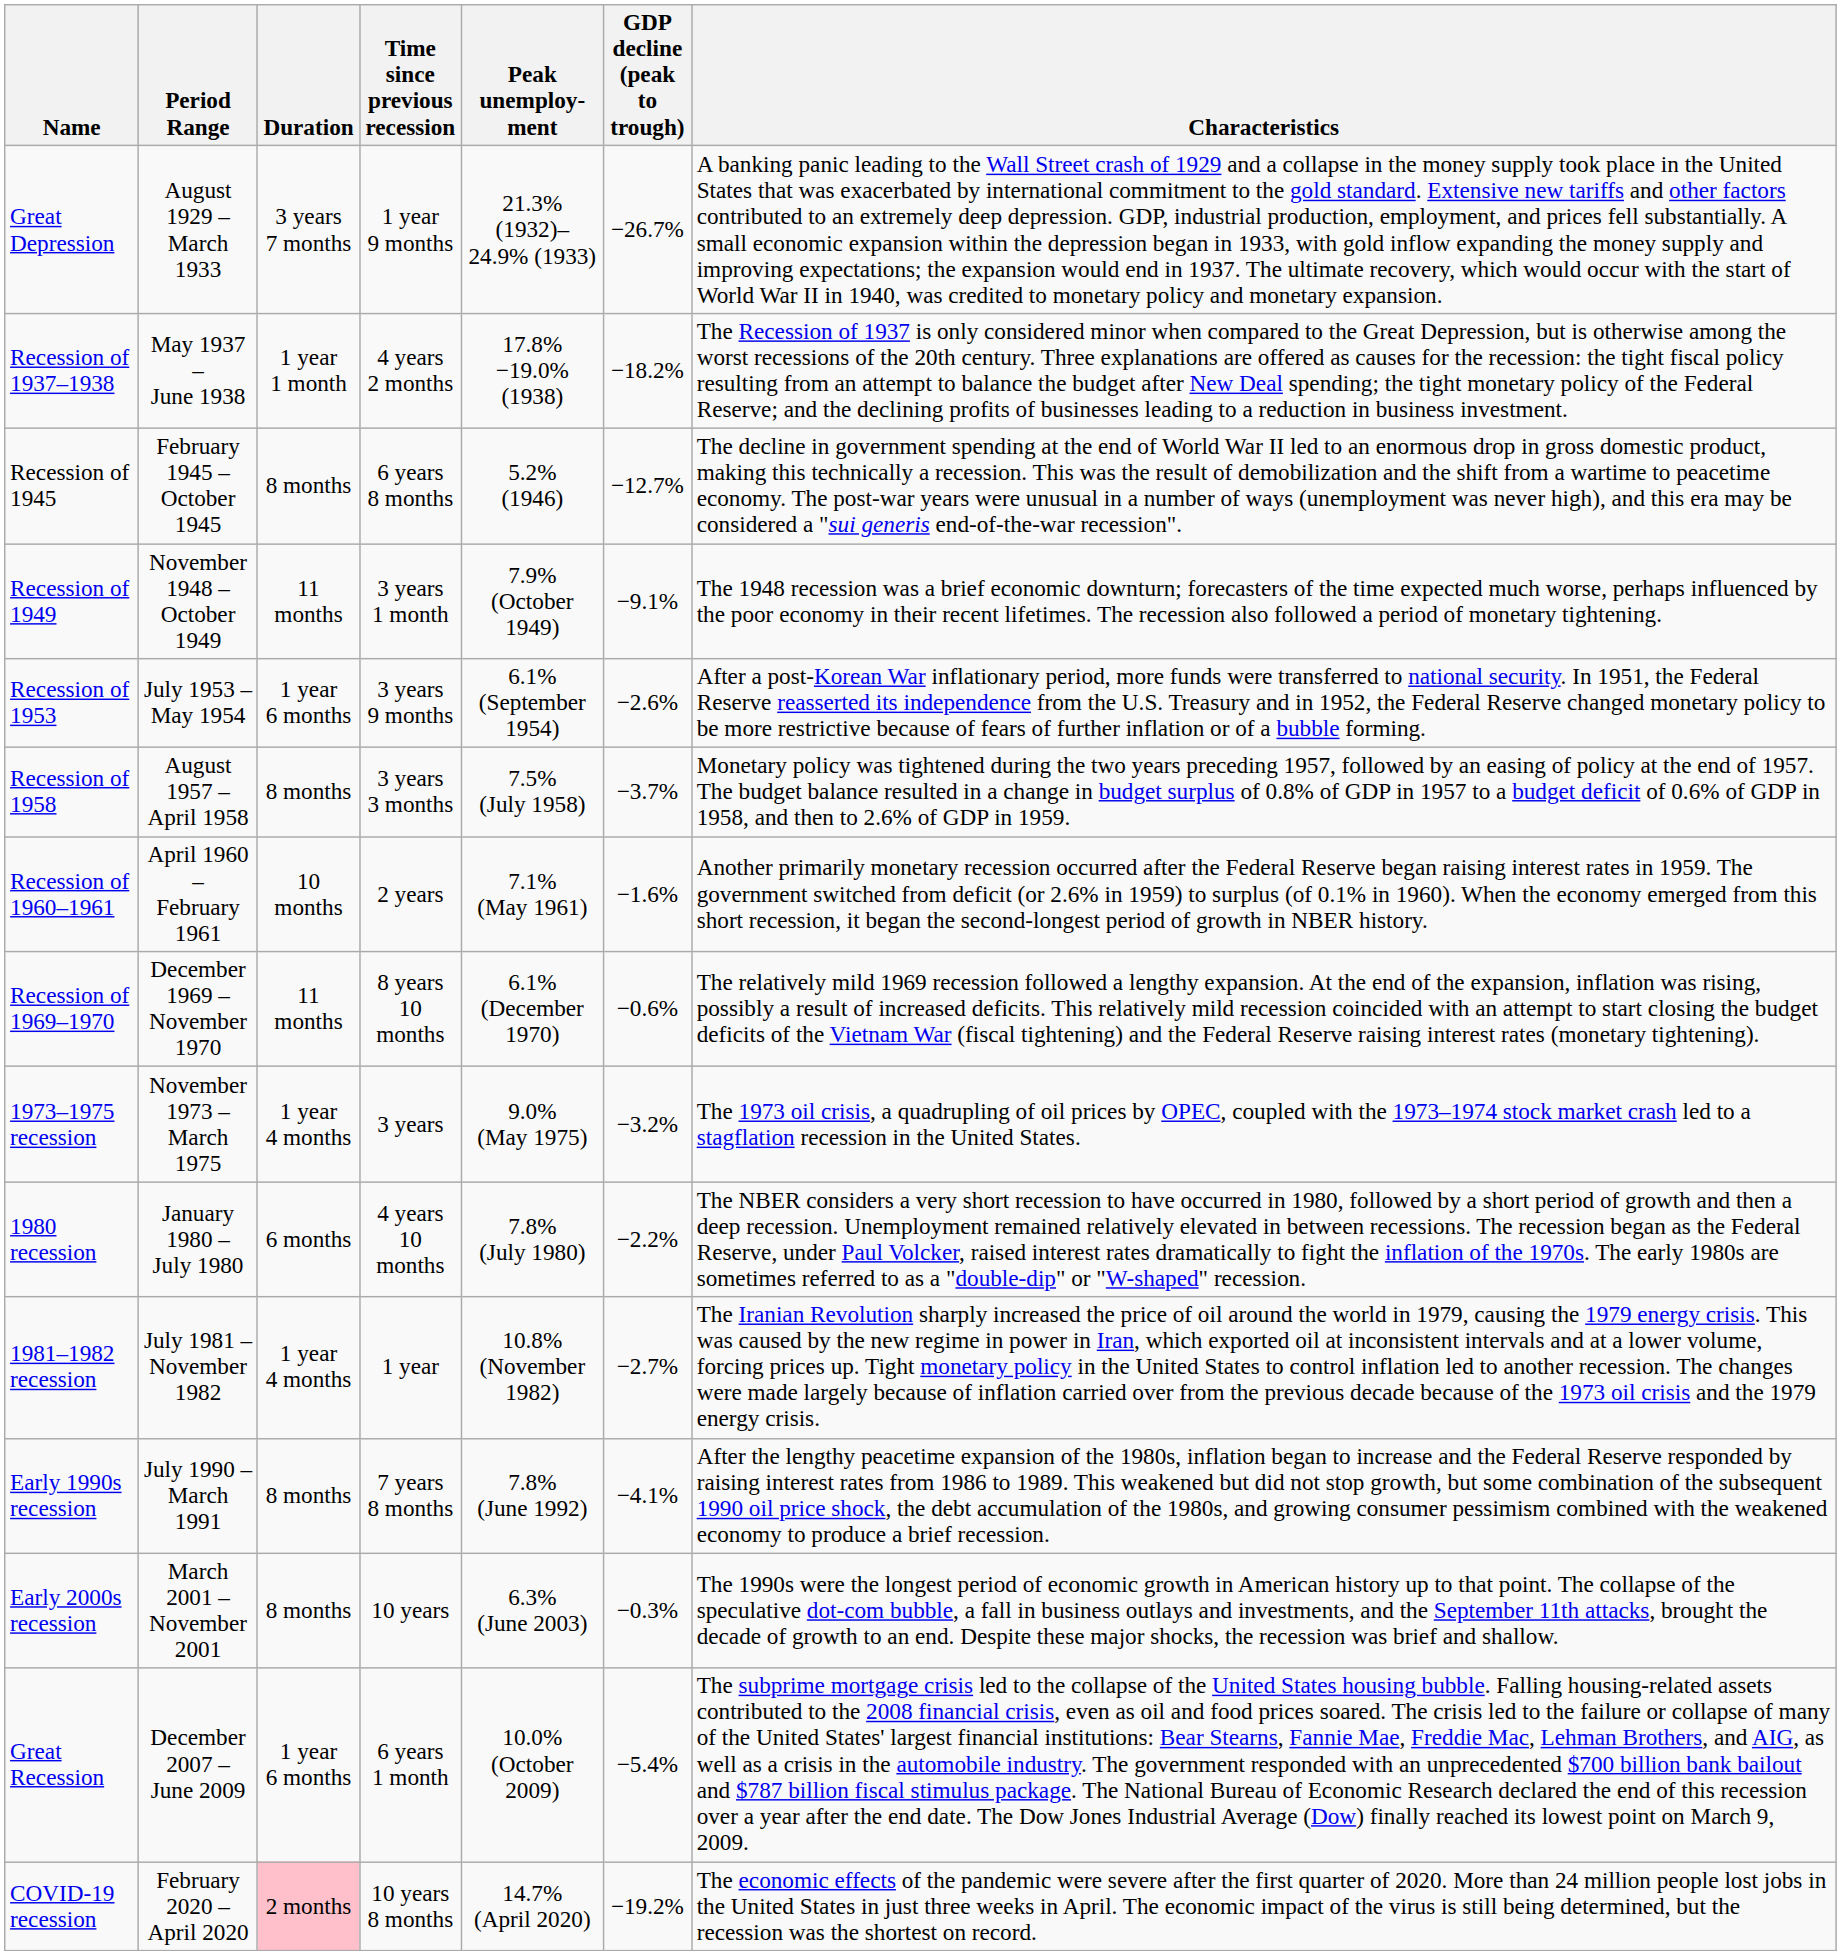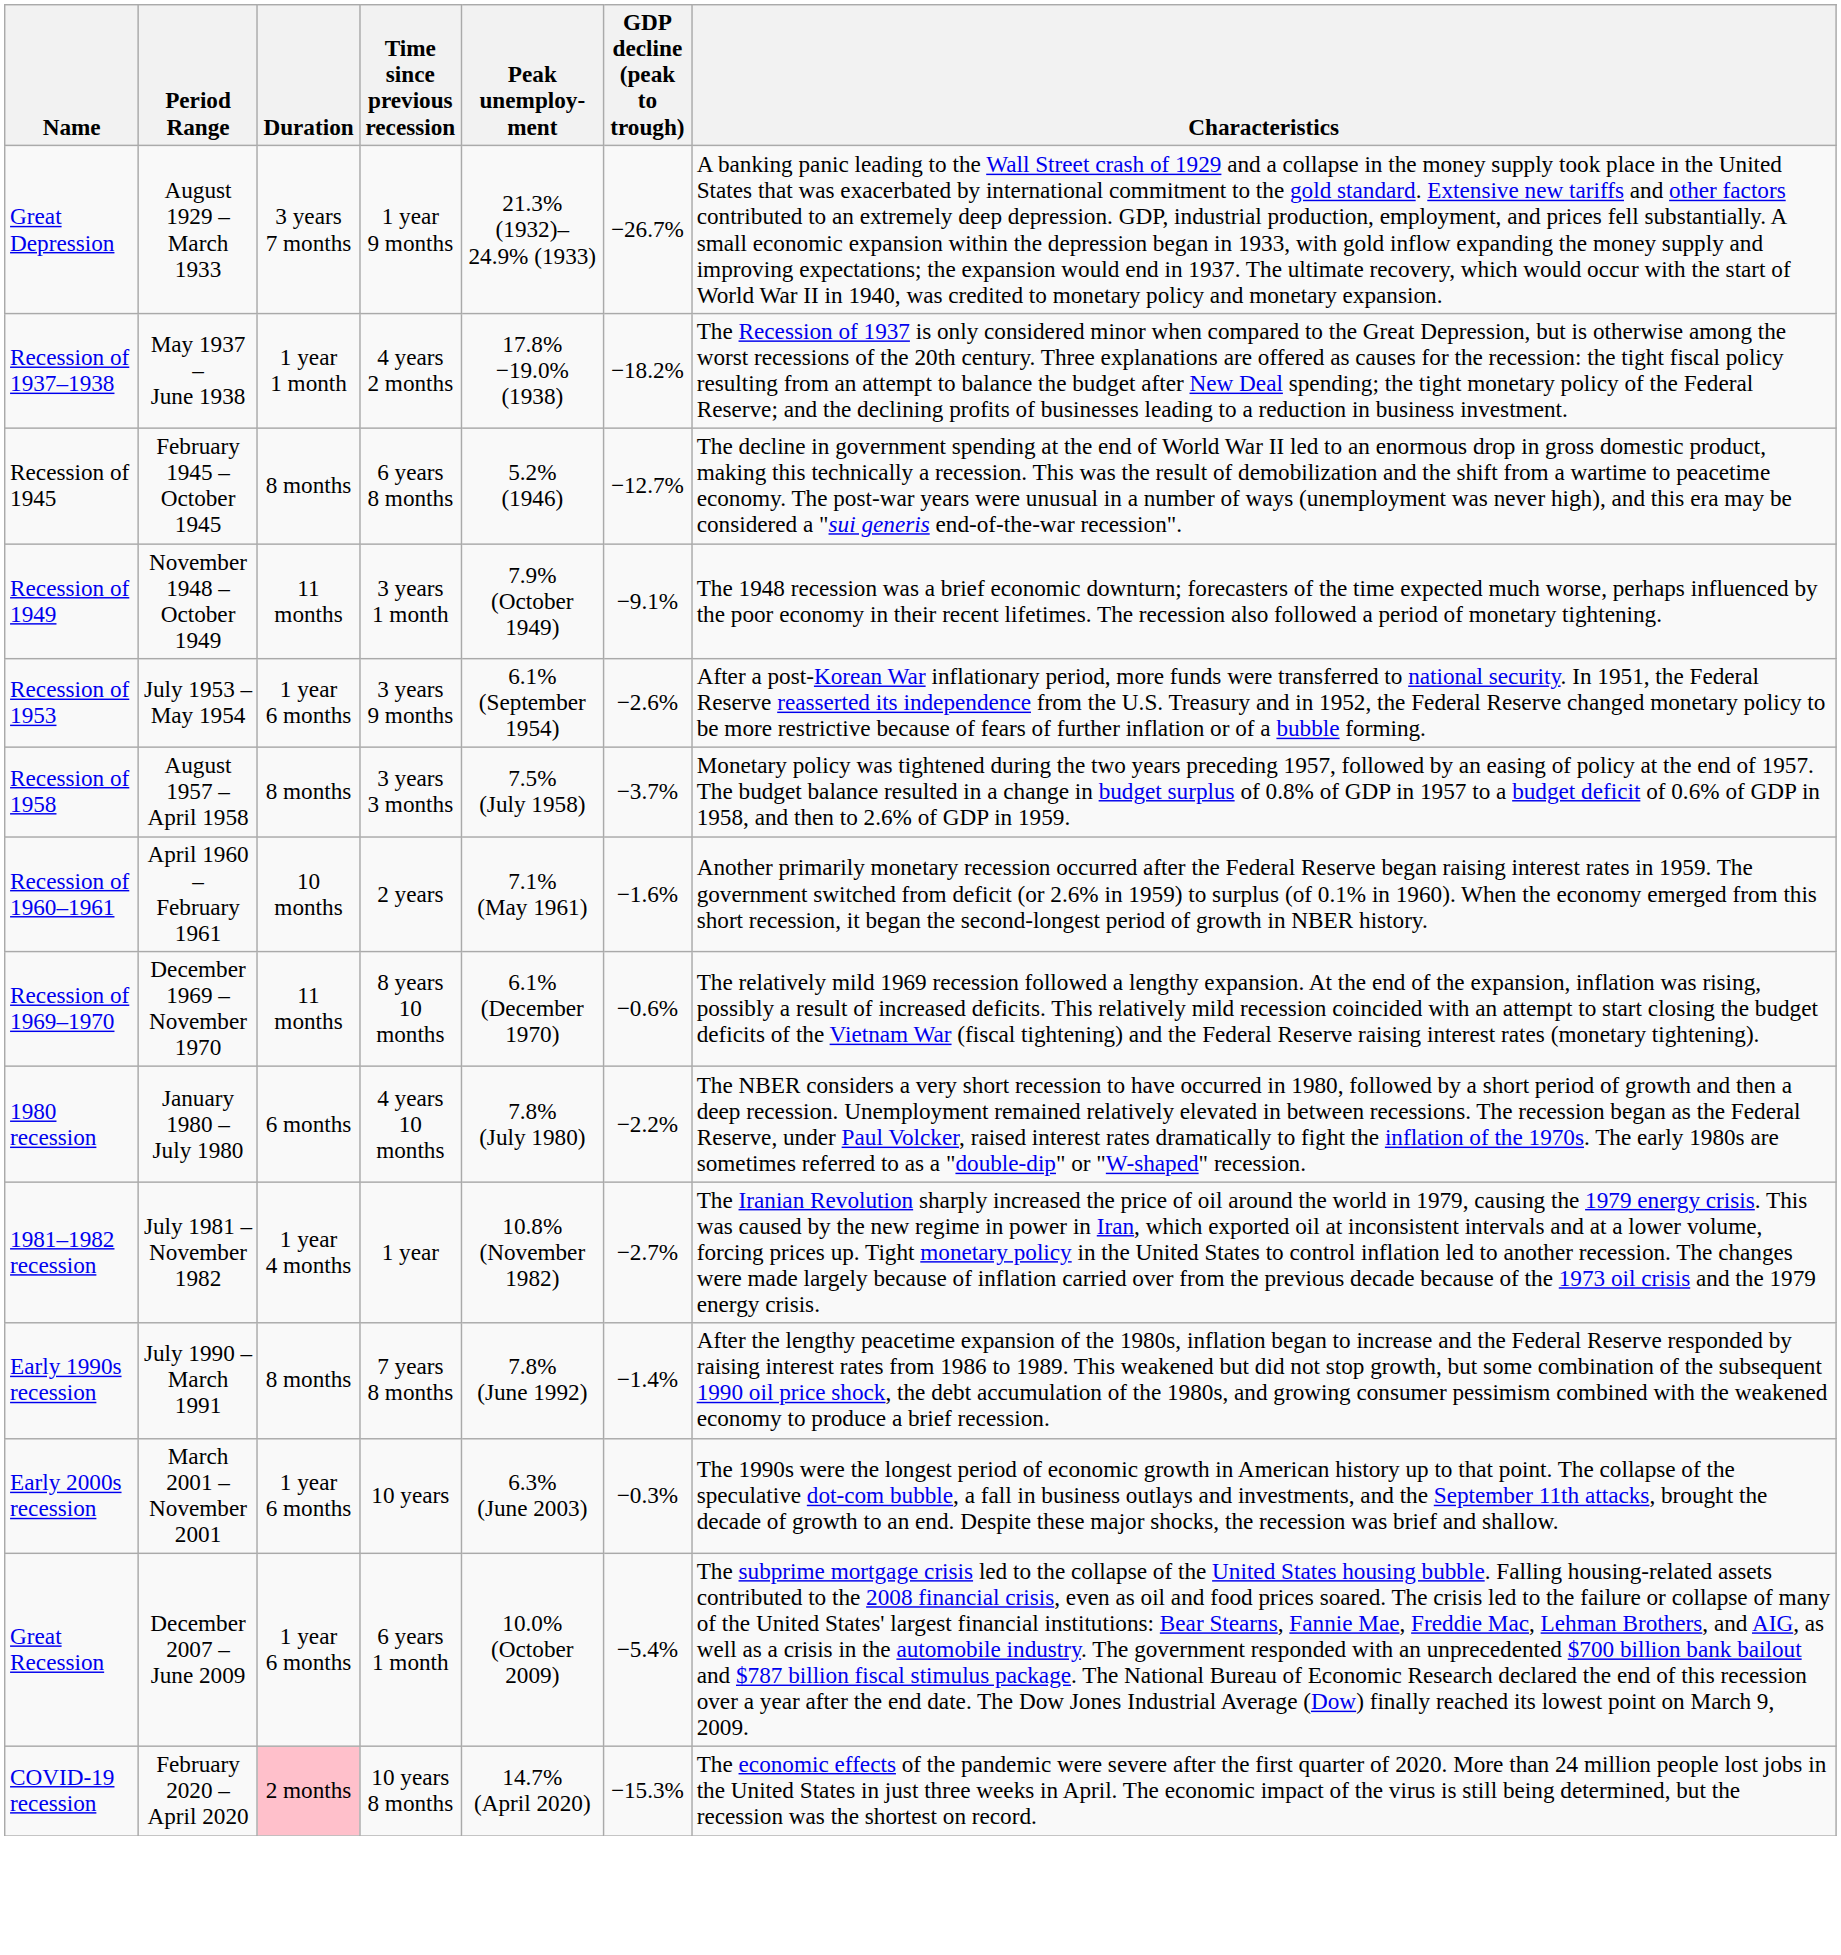- row: (62, 1123)
(647, 1495) −4.1% -> (647, 1380) −1.4%
(309, 1610) 8 months -> (309, 1495) 1 year 6 months
(647, 1905) −19.2% -> (647, 1790) −15.3%
